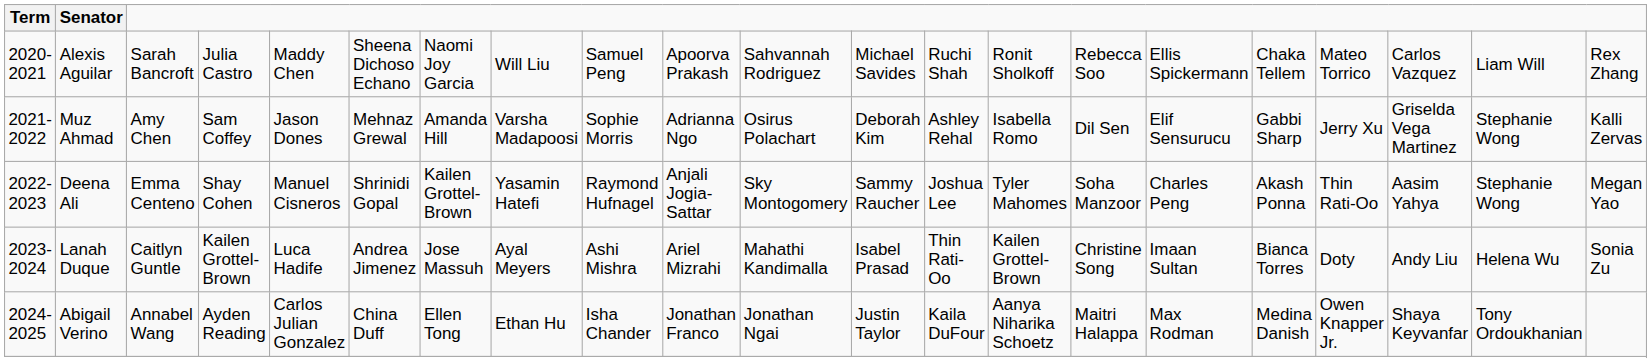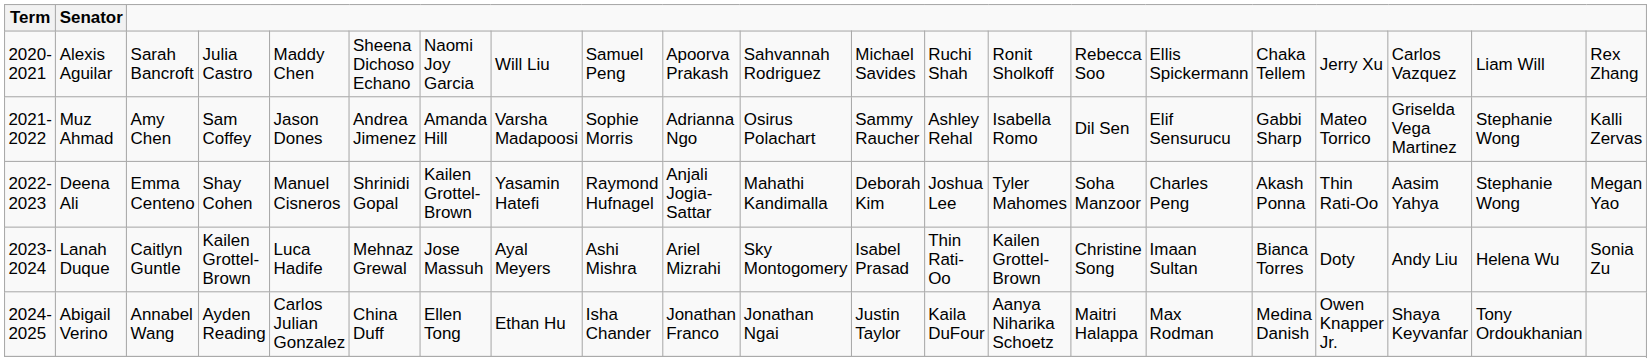(1345, 63) Mateo Torrico -> (1351, 63) Jerry Xu
(383, 128) Mehnaz Grewal -> (385, 128) Andrea Jimenez
(888, 128) Deborah Kim -> (887, 128) Sammy Raucher
(1351, 128) Jerry Xu -> (1345, 128) Mateo Torrico
(796, 194) Sky Montogomery -> (786, 194) Mahathi Kandimalla
(887, 194) Sammy Raucher -> (888, 194) Deborah Kim
(385, 259) Andrea Jimenez -> (383, 259) Mehnaz Grewal
(786, 259) Mahathi Kandimalla -> (796, 259) Sky Montogomery
